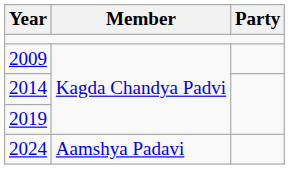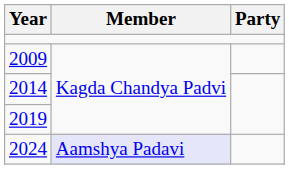(120, 149) no background -> (120, 149) lavender background
